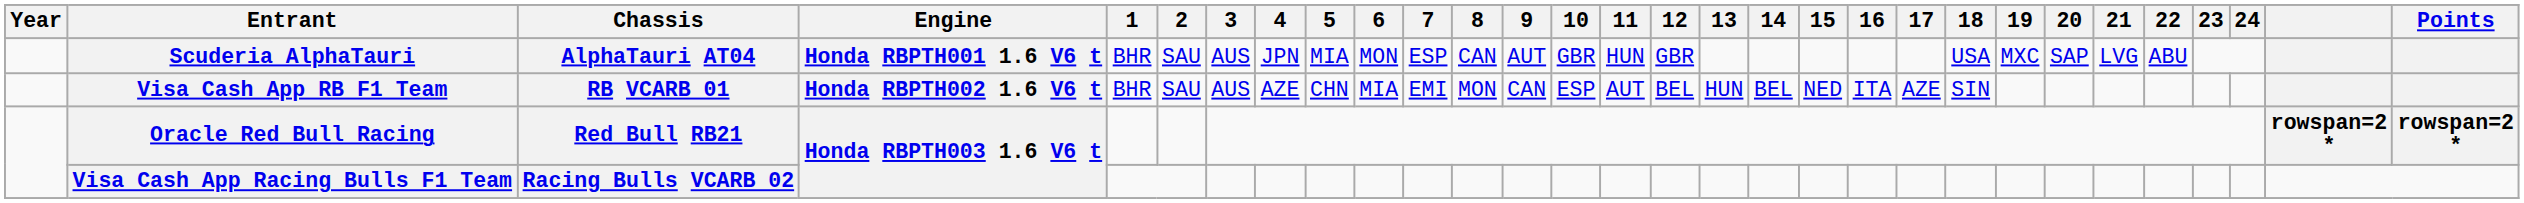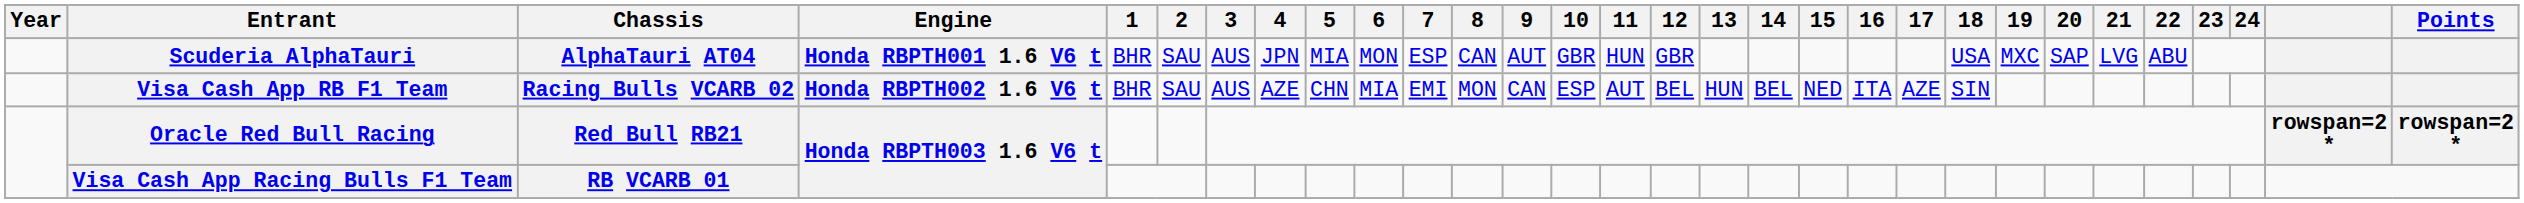(658, 90) RB VCARB 01 -> (658, 90) Racing Bulls VCARB 02
(658, 181) Racing Bulls VCARB 02 -> (658, 181) RB VCARB 01
